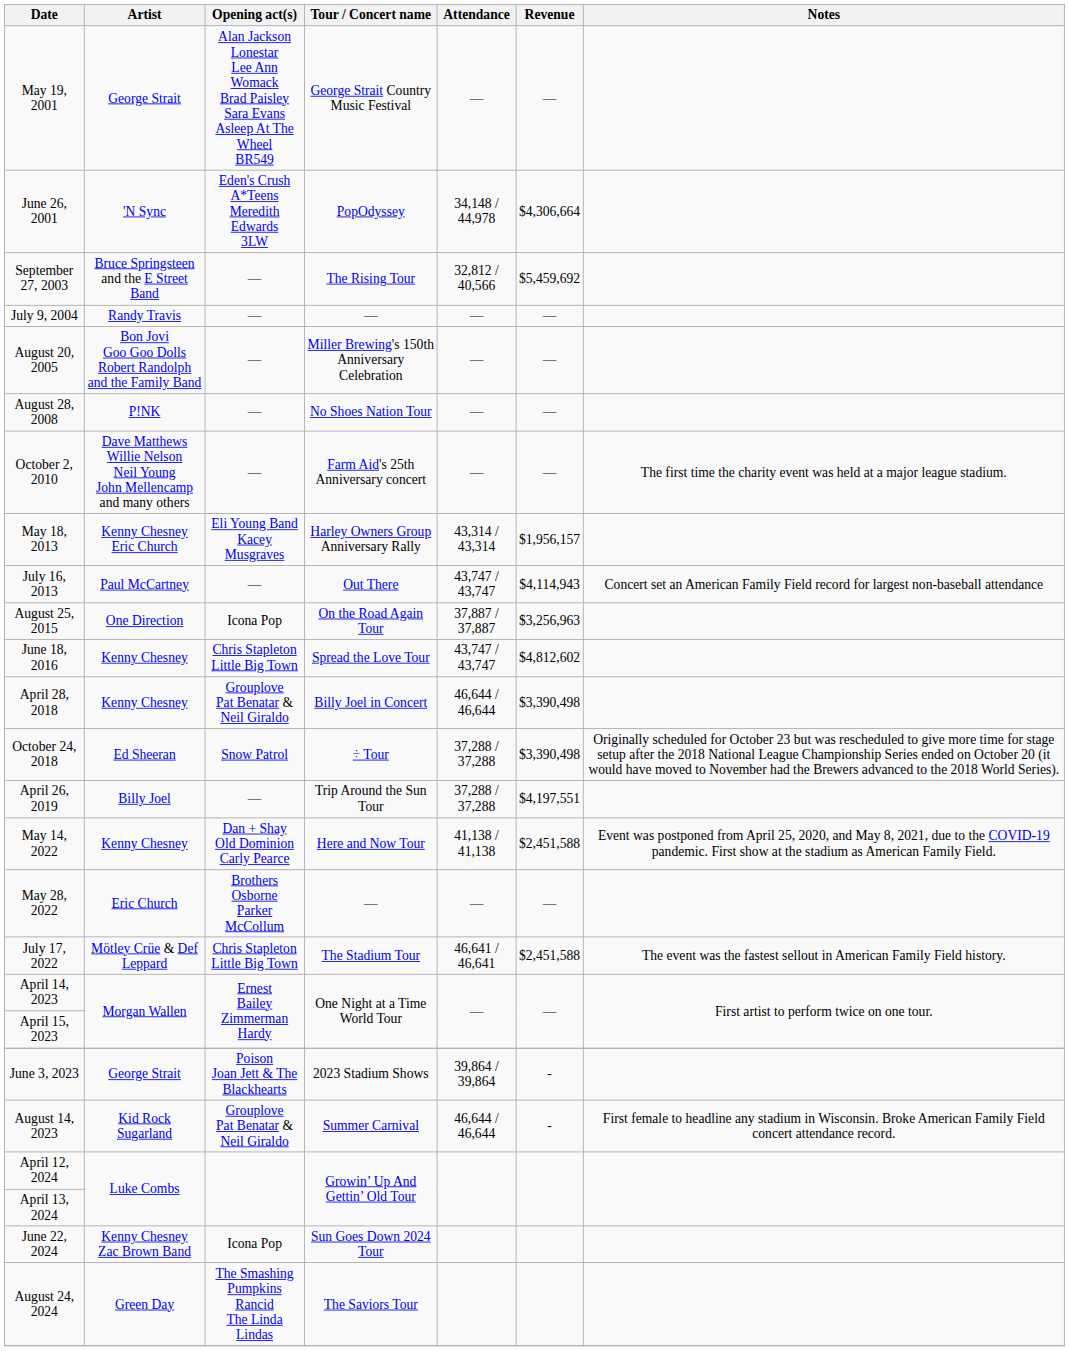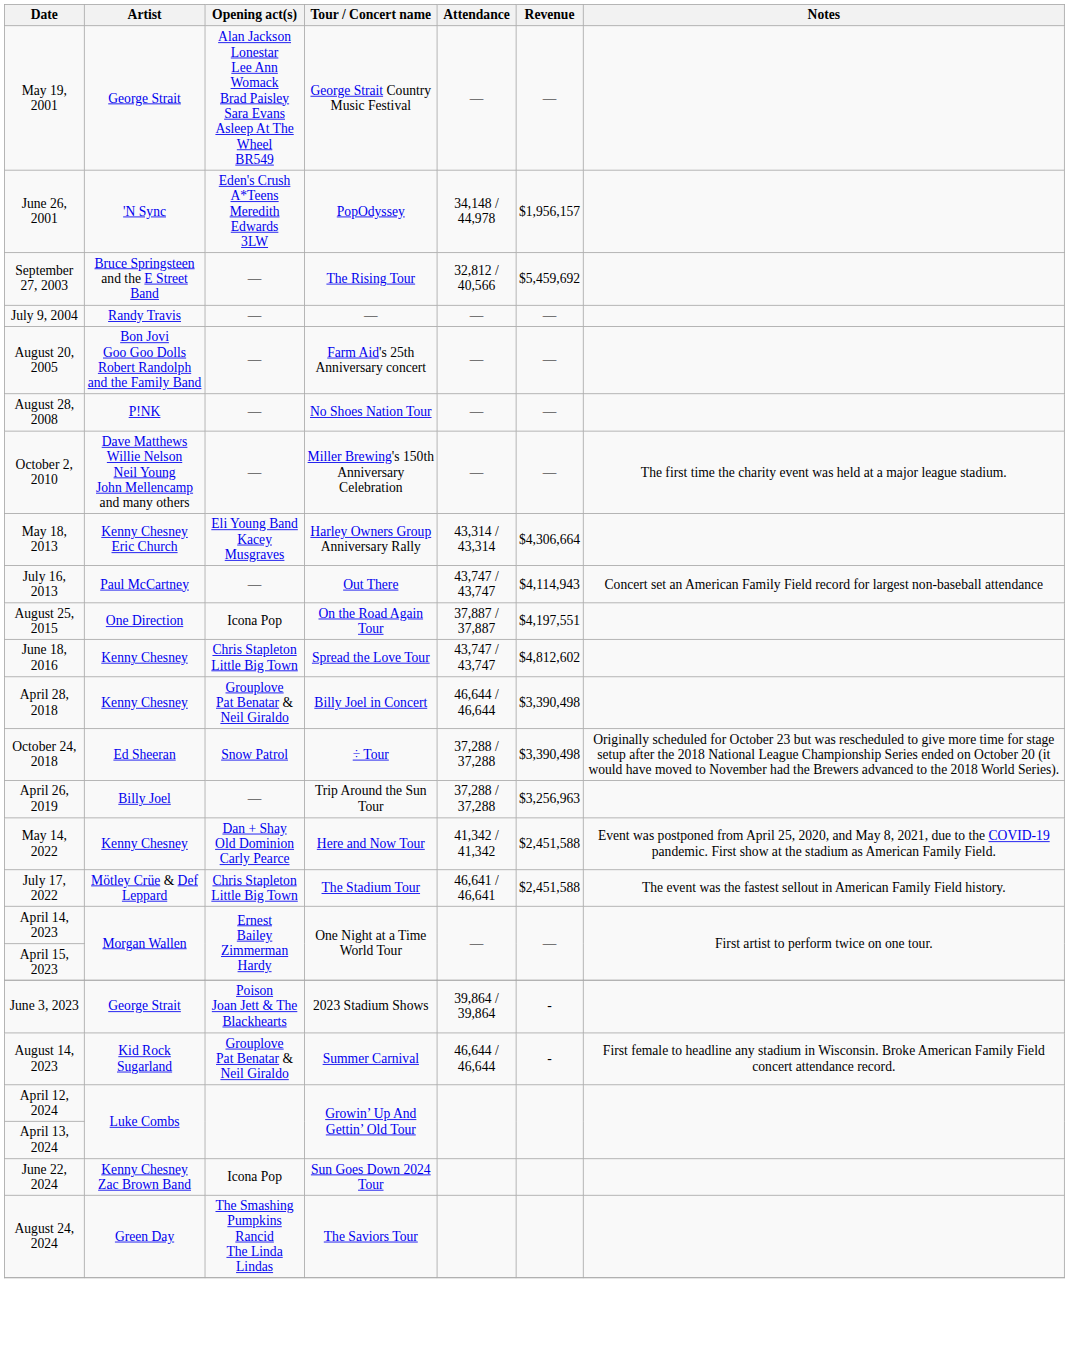(549, 211) $4,306,664 -> (549, 211) $1,956,157
(371, 360) Miller Brewing's 150th Anniversary Celebration -> (371, 360) Farm Aid's 25th Anniversary concert
(371, 472) Farm Aid's 25th Anniversary concert -> (371, 472) Miller Brewing's 150th Anniversary Celebration
(549, 539) $1,956,157 -> (549, 539) $4,306,664
(549, 621) $3,256,963 -> (549, 621) $4,197,551
(549, 799) $4,197,551 -> (549, 799) $3,256,963
(477, 843) 41,138 / 41,138 -> (477, 843) 41,342 / 41,342
- row: (44, 903)
